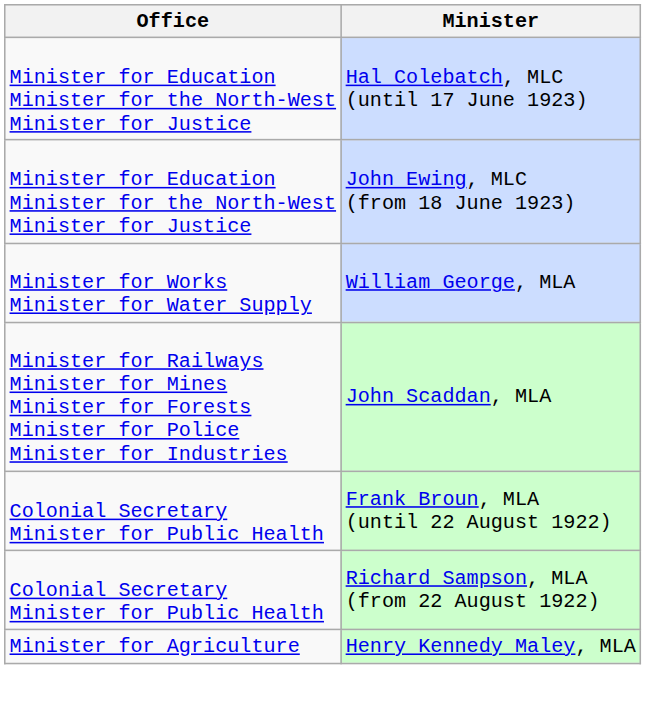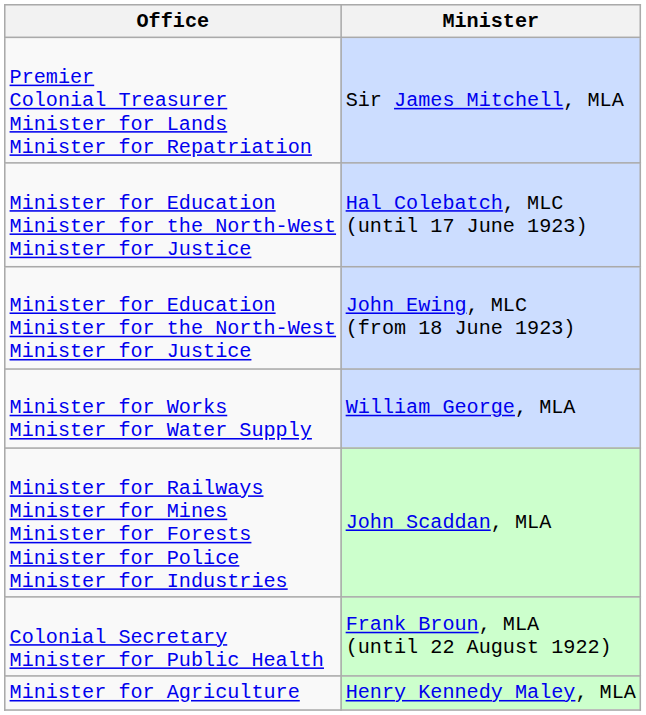+ row: (485, 101)
- row: (473, 590)
